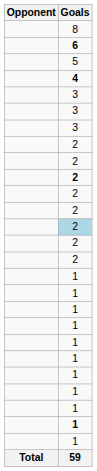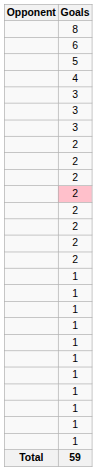(75, 45) bold -> (75, 45) normal
(75, 78) bold -> (75, 78) normal
(75, 177) bold -> (75, 177) normal
(75, 194) no background -> (75, 194) pink background
(75, 227) lightblue background -> (75, 227) no background
(75, 425) bold -> (75, 425) normal
